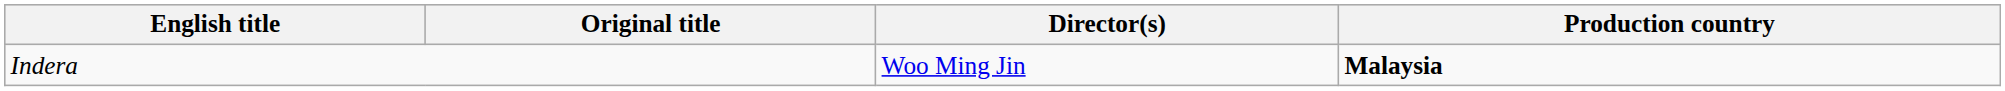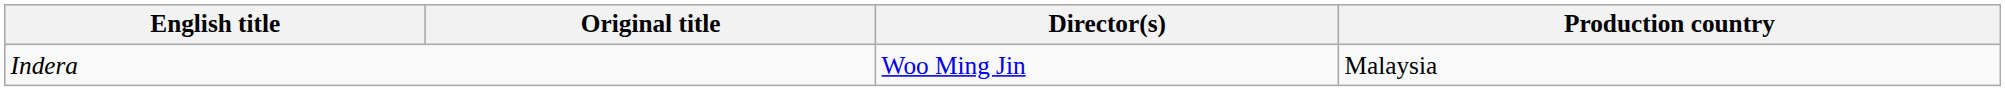(1394, 64) bold -> (1391, 64) normal
